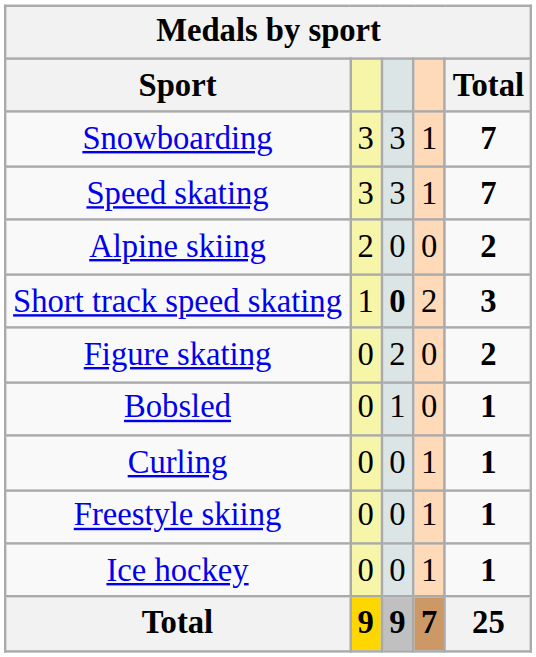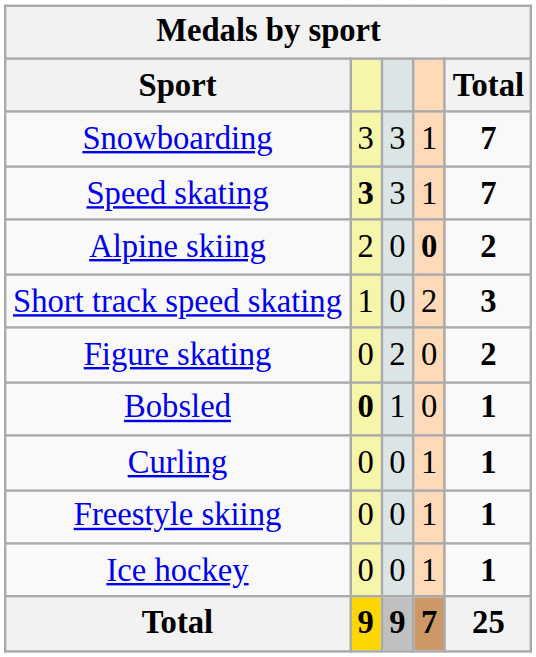(366, 192) normal -> (366, 192) bold
(429, 246) normal -> (429, 246) bold
(397, 300) bold -> (397, 300) normal
(366, 408) normal -> (366, 408) bold
